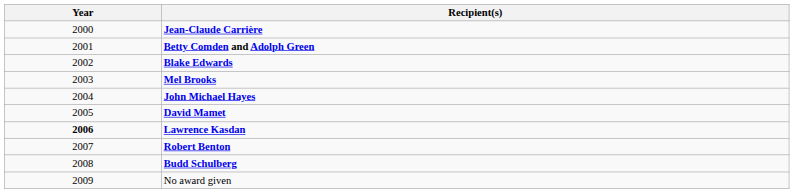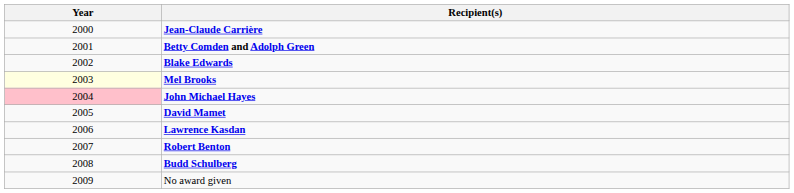(83, 79) no background -> (83, 79) lightyellow background
(83, 96) no background -> (83, 96) pink background
(83, 130) bold -> (83, 130) normal
